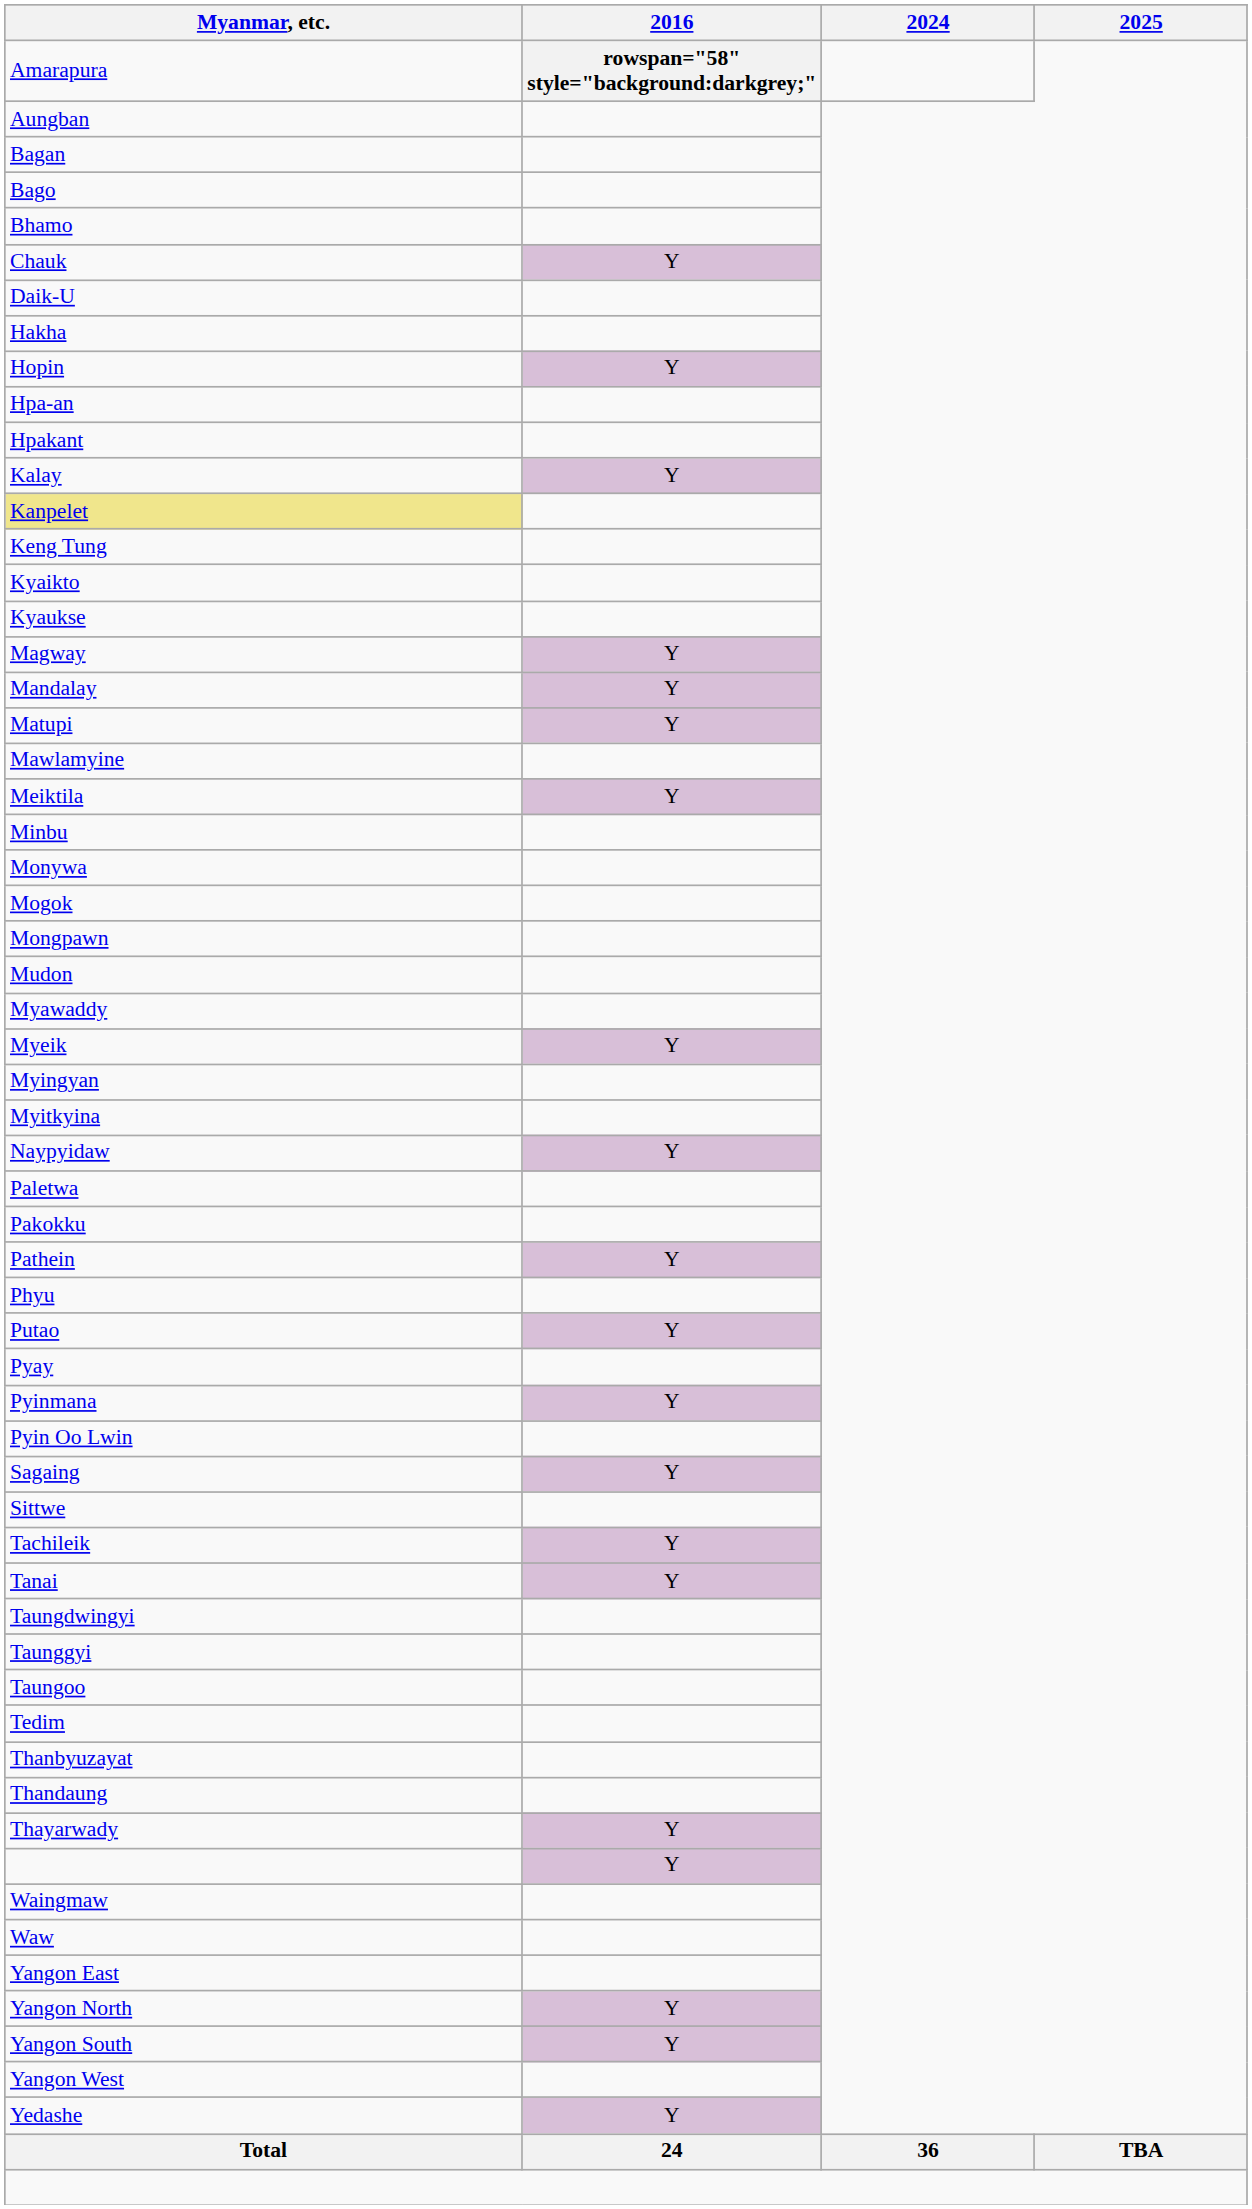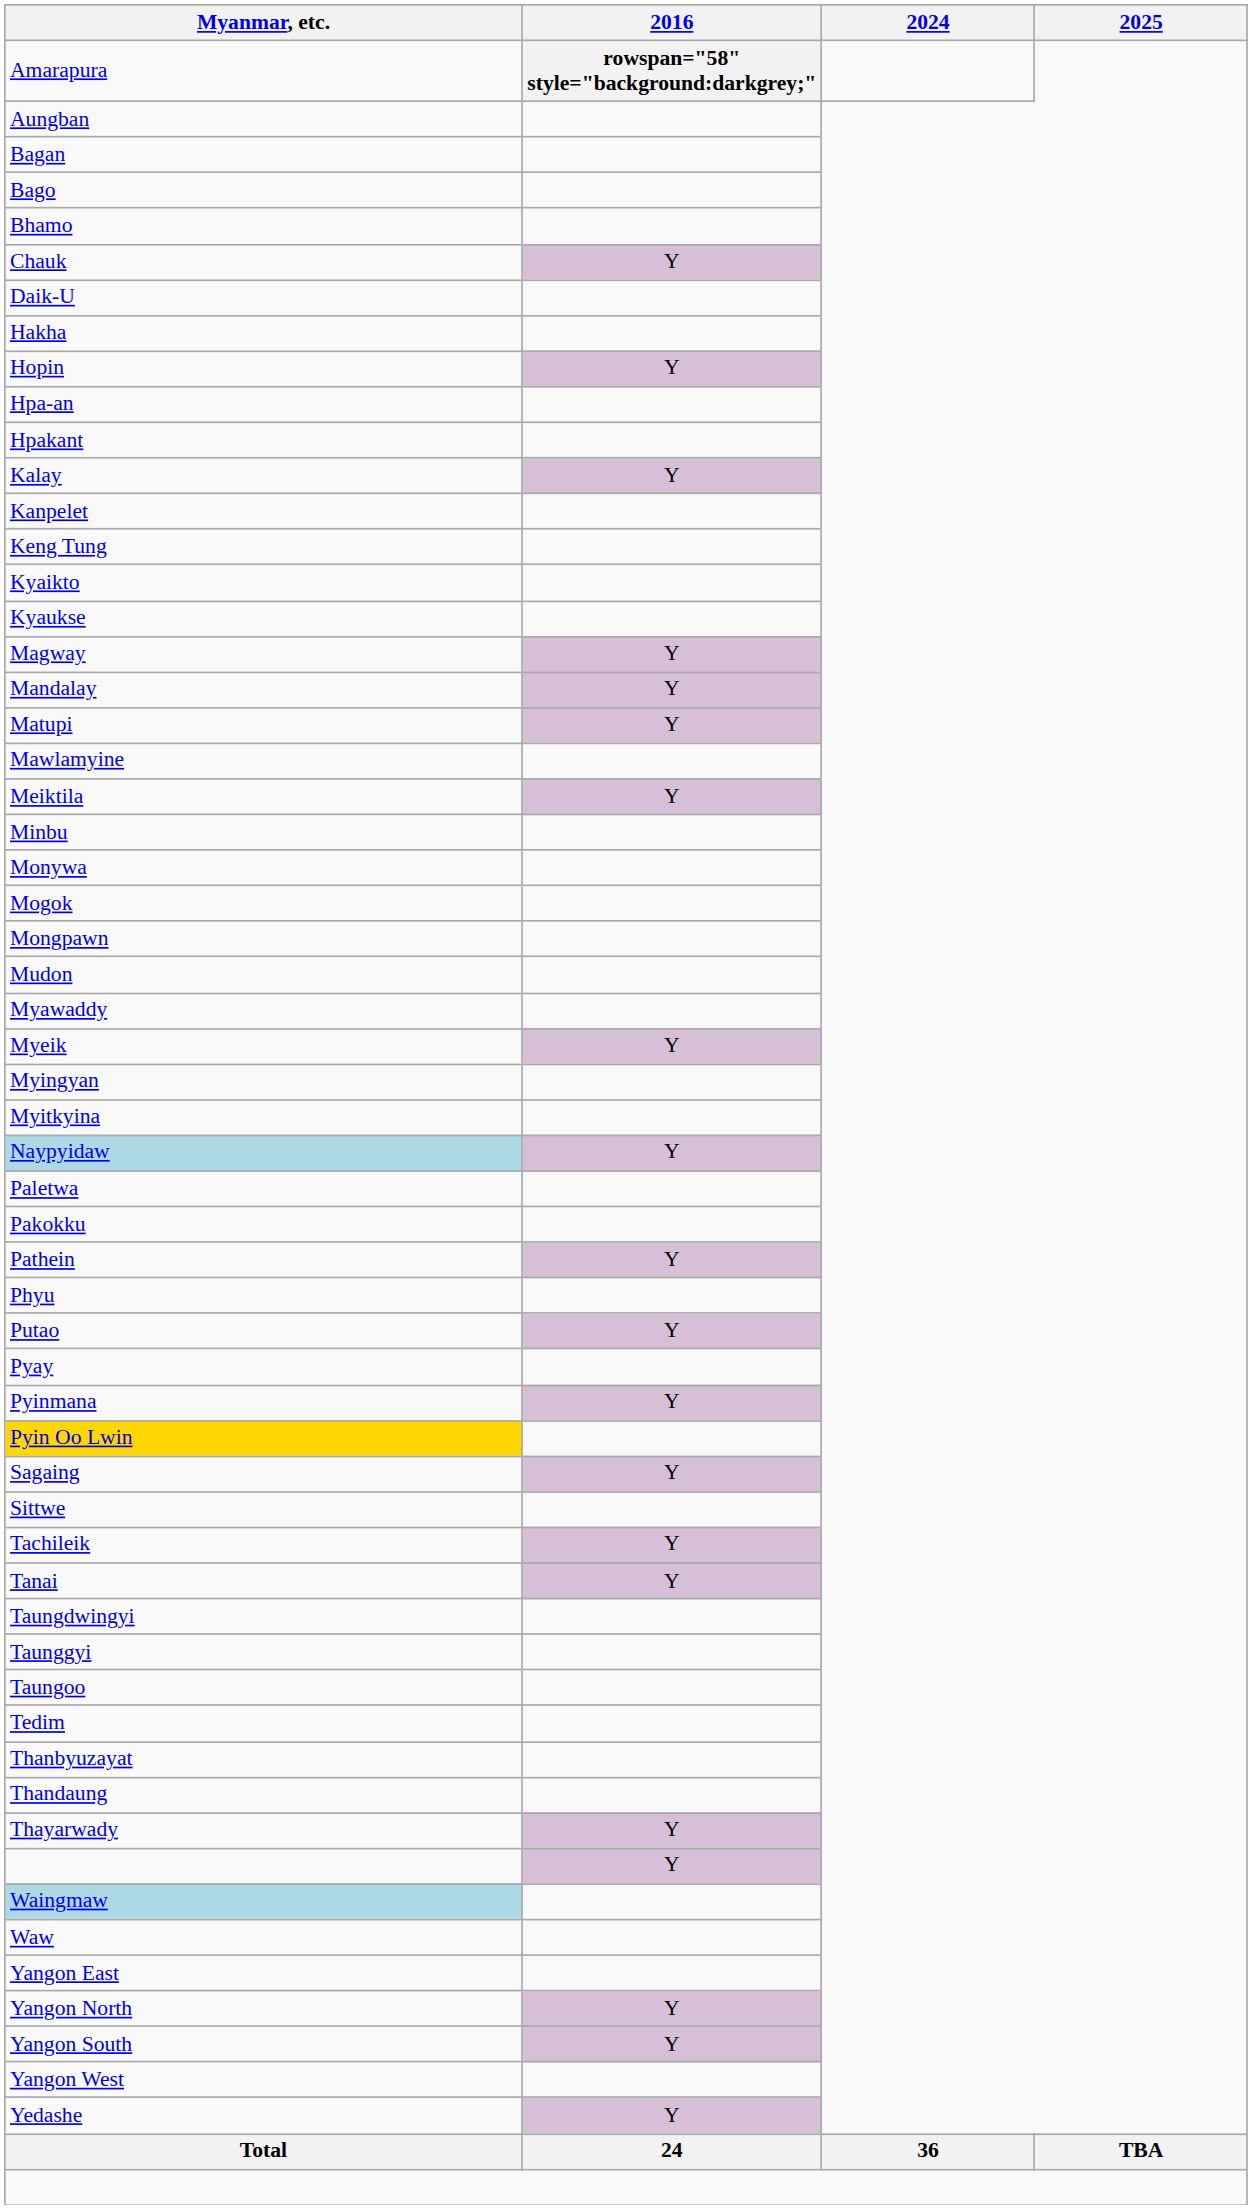(49, 510) khaki background -> (49, 510) no background
(60, 1152) no background -> (60, 1152) lightblue background
(71, 1437) no background -> (71, 1437) gold background
(59, 1901) no background -> (59, 1901) lightblue background
